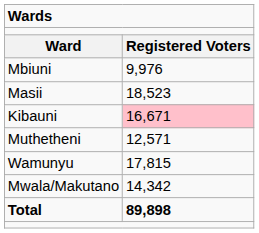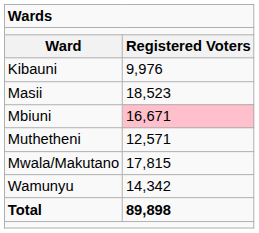(30, 69) Mbiuni -> (32, 69) Kibauni
(32, 116) Kibauni -> (30, 116) Mbiuni
(41, 163) Wamunyu -> (63, 163) Mwala/Makutano
(63, 186) Mwala/Makutano -> (41, 186) Wamunyu
